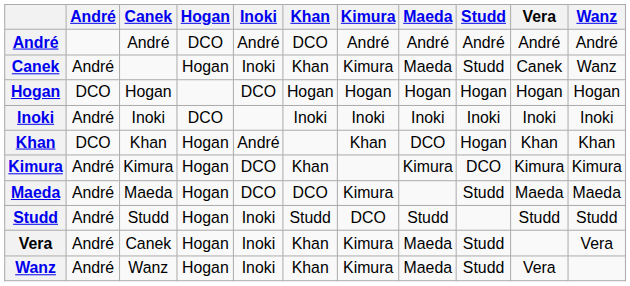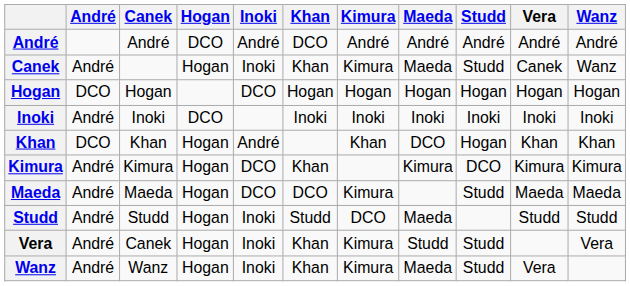(428, 218) Studd -> (428, 218) Maeda
(428, 243) Maeda -> (428, 243) Studd
